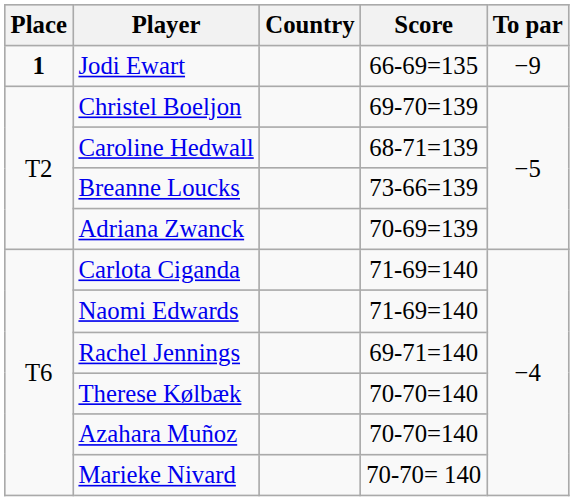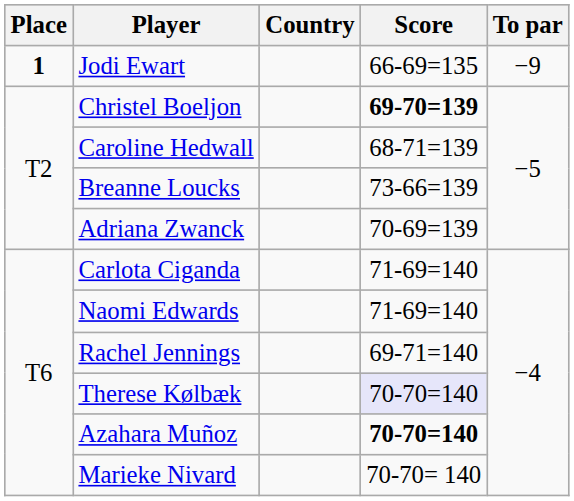(424, 106) normal -> (424, 106) bold
(424, 392) no background -> (424, 392) lavender background
(424, 433) normal -> (424, 433) bold
